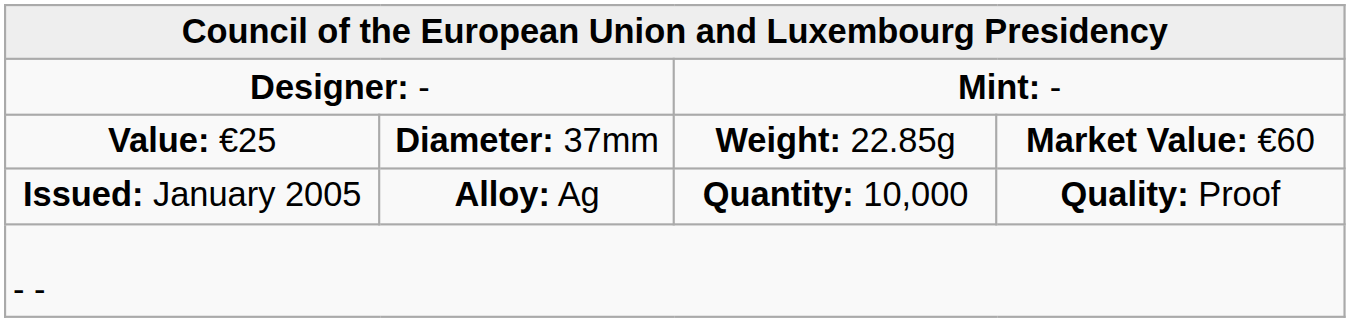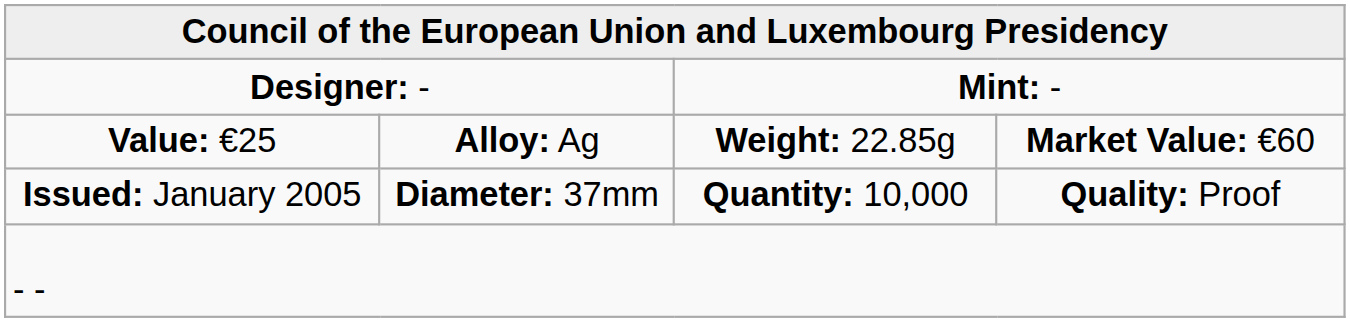(527, 140) Diameter: 37mm -> (527, 140) Alloy: Ag
(527, 195) Alloy: Ag -> (527, 195) Diameter: 37mm
